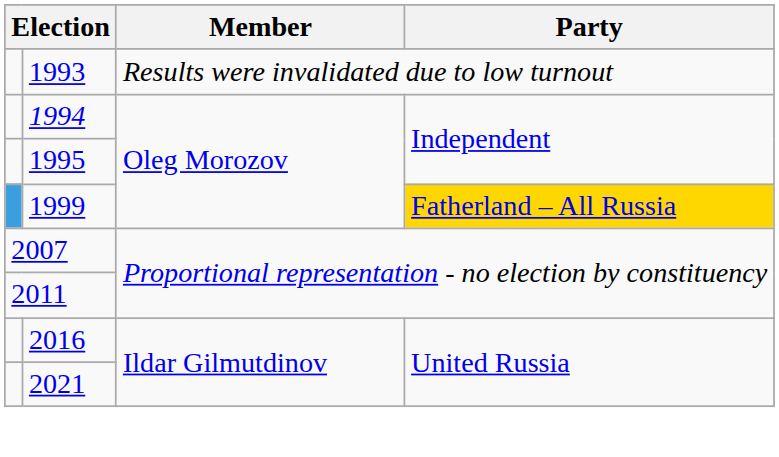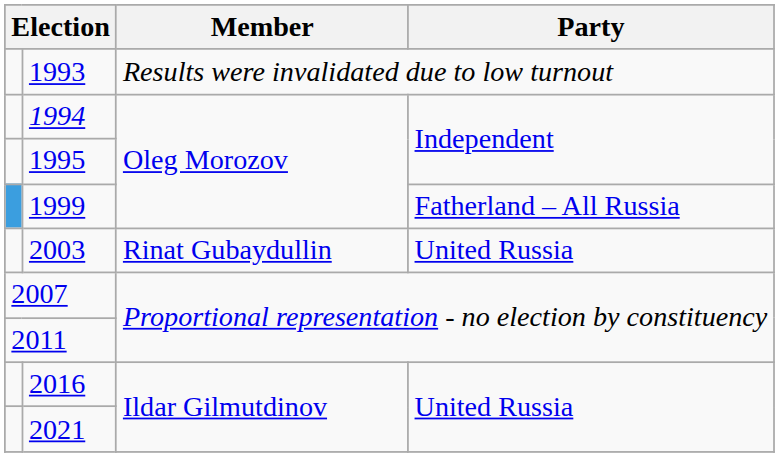(544, 205) gold background -> (547, 205) no background
+ row: (57, 250)
